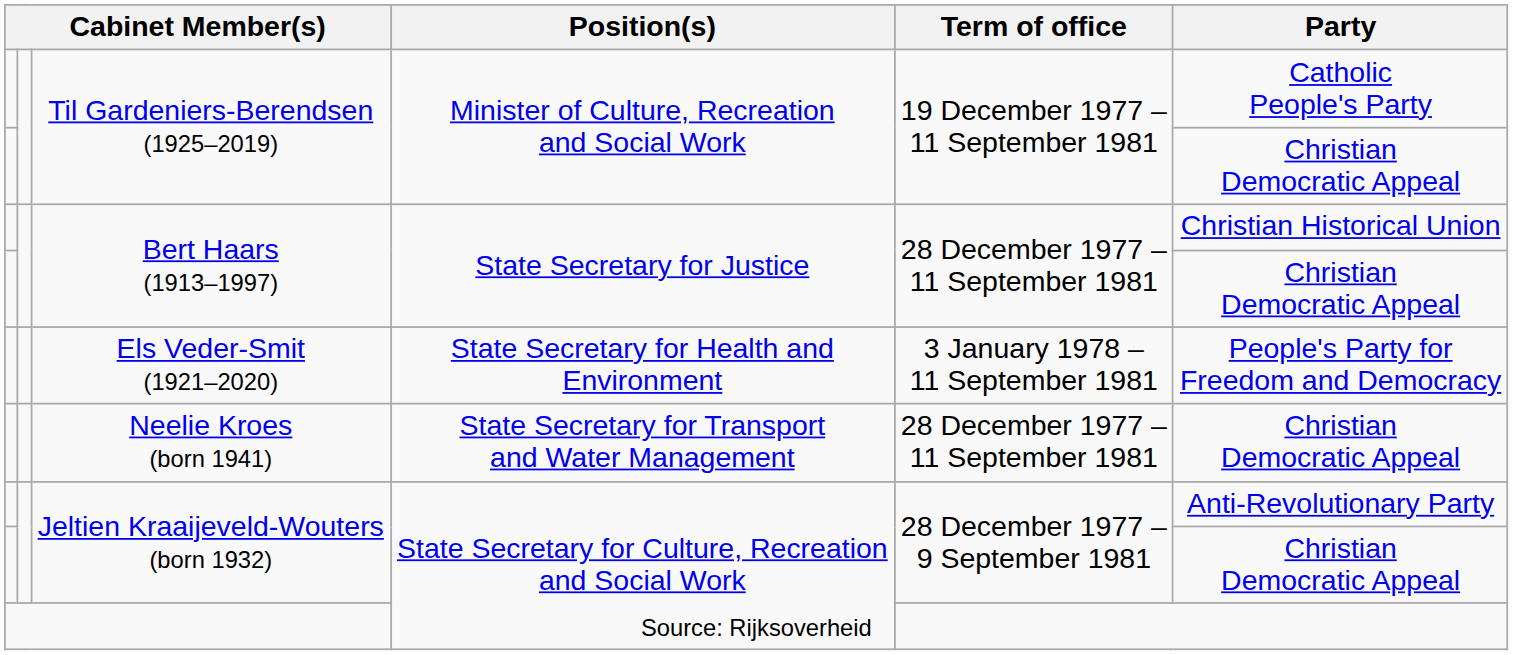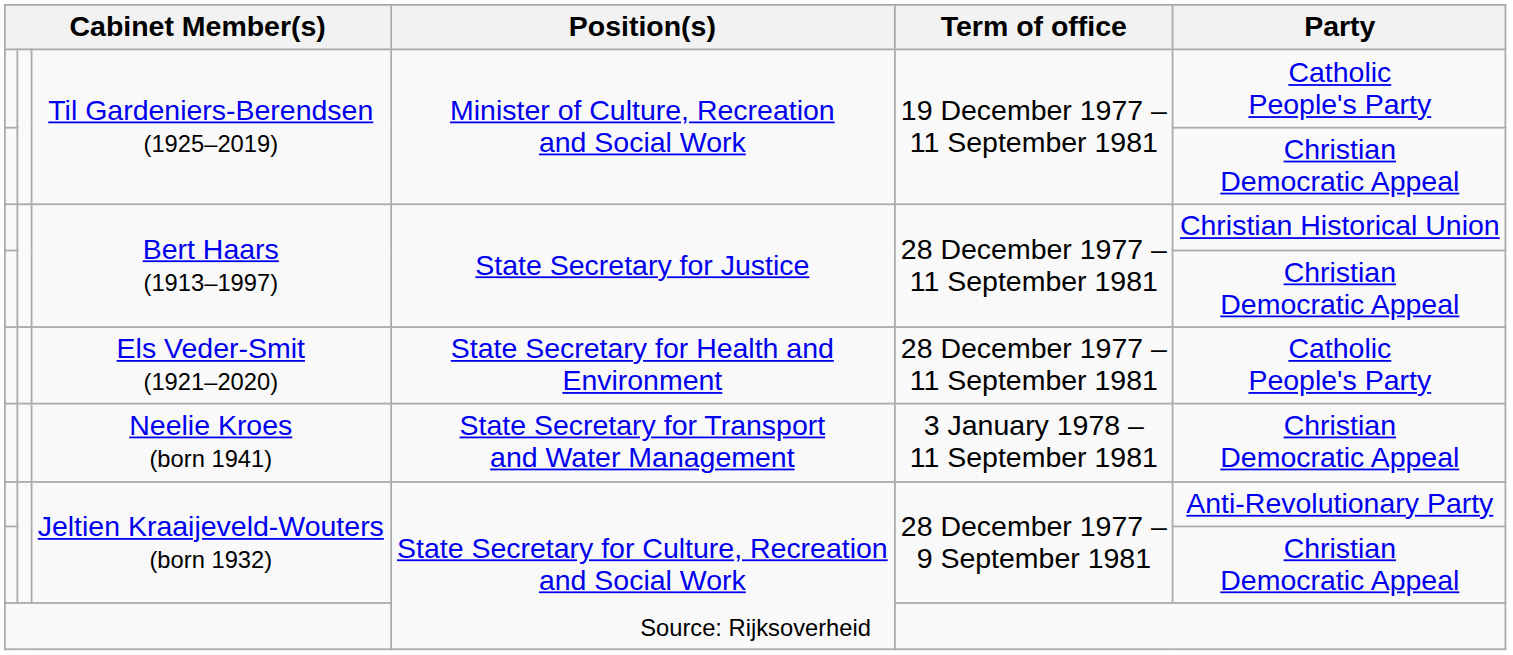(1034, 365) 3 January 1978 – 11 September 1981 -> (1034, 365) 28 December 1977 – 11 September 1981
(1341, 365) People's Party for Freedom and Democracy -> (1340, 365) Catholic People's Party
(1034, 442) 28 December 1977 – 11 September 1981 -> (1034, 442) 3 January 1978 – 11 September 1981
